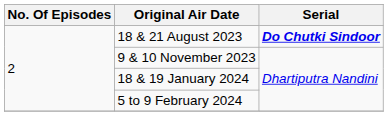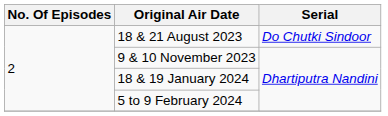(321, 36) bold -> (316, 36) normal
